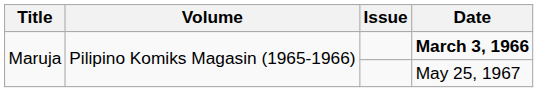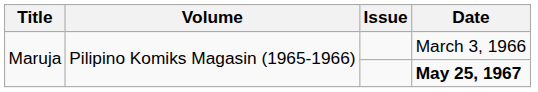(472, 45) bold -> (471, 45) normal
(468, 73) normal -> (469, 73) bold
